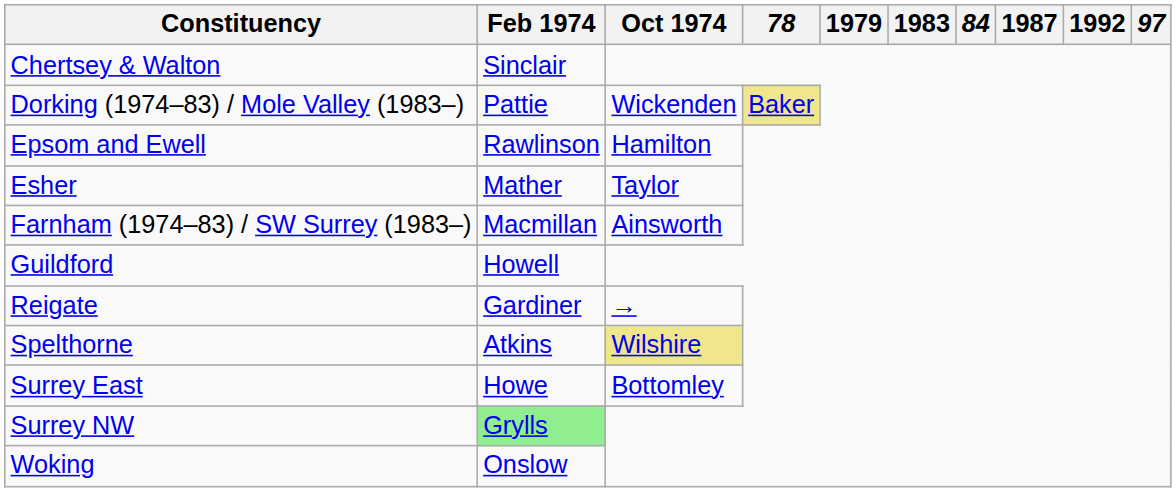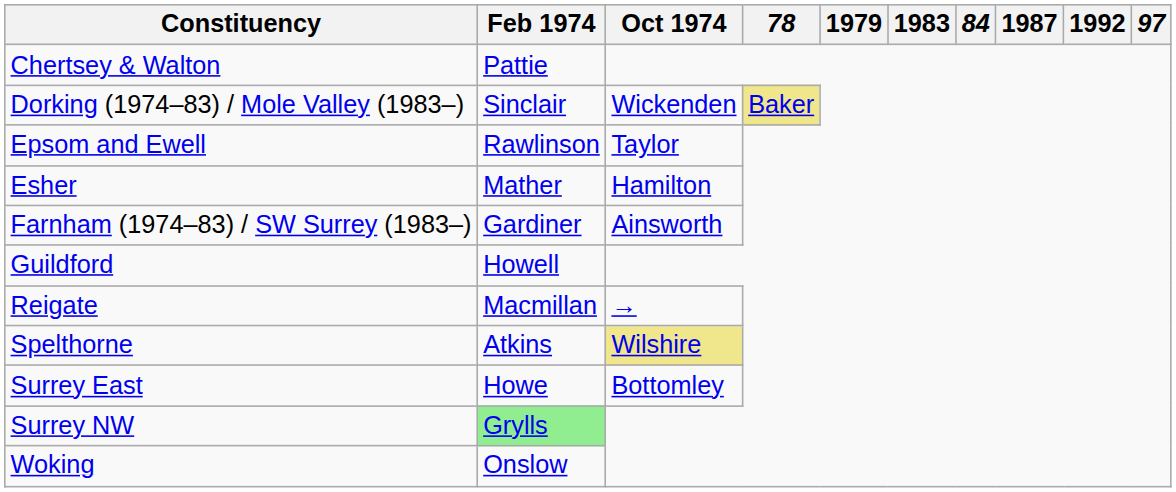(525, 64) Sinclair -> (515, 64) Pattie
(515, 104) Pattie -> (525, 104) Sinclair
(661, 144) Hamilton -> (645, 144) Taylor
(645, 184) Taylor -> (661, 184) Hamilton
(540, 225) Macmillan -> (532, 225) Gardiner
(532, 305) Gardiner -> (540, 305) Macmillan
